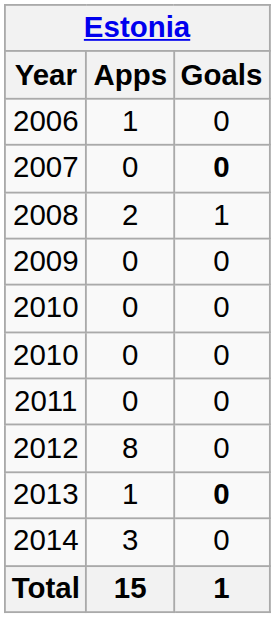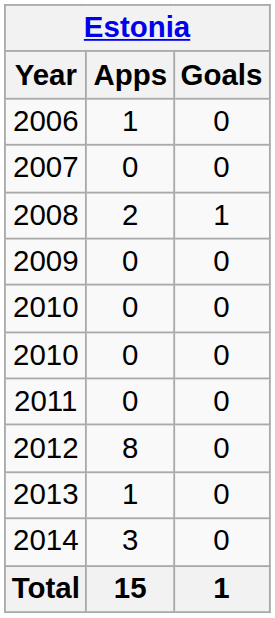(221, 167) bold -> (221, 167) normal
(221, 494) bold -> (221, 494) normal
